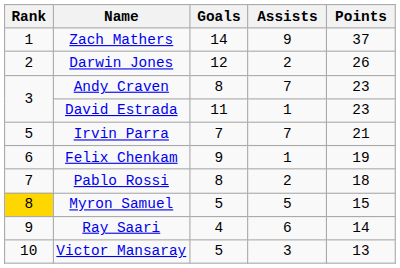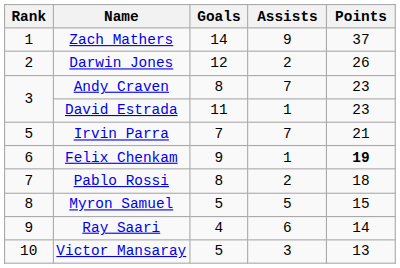(361, 157) normal -> (361, 157) bold
(29, 204) gold background -> (29, 204) no background
